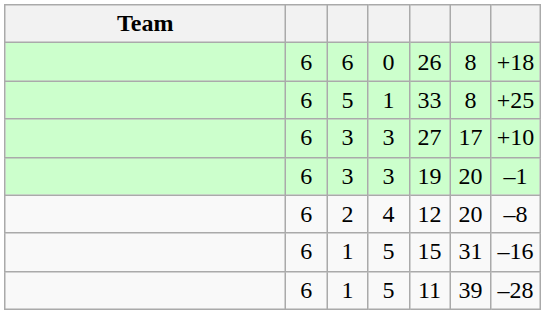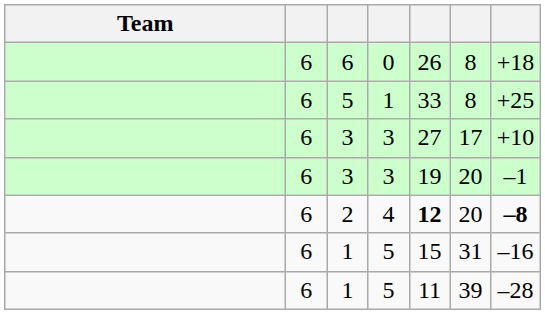(430, 213) normal -> (430, 213) bold
(515, 213) normal -> (515, 213) bold
